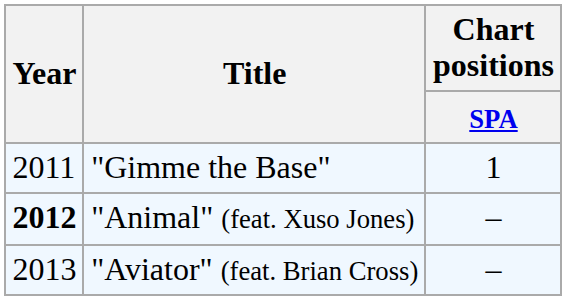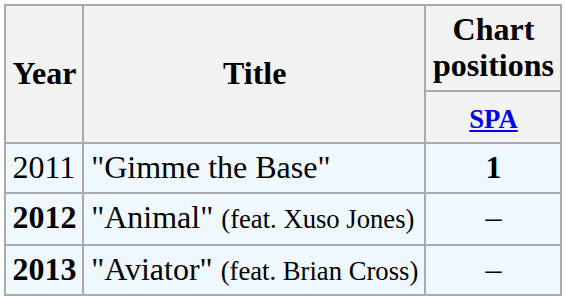(494, 167) normal -> (494, 167) bold
(44, 268) normal -> (44, 268) bold
